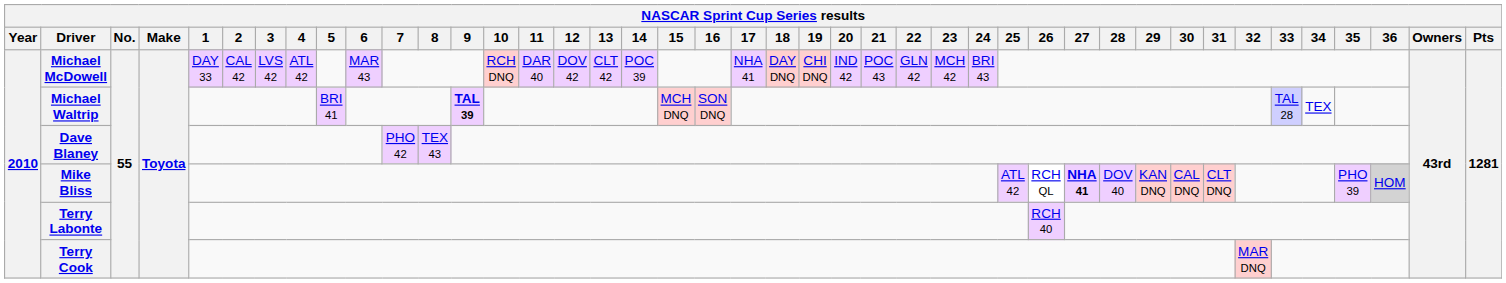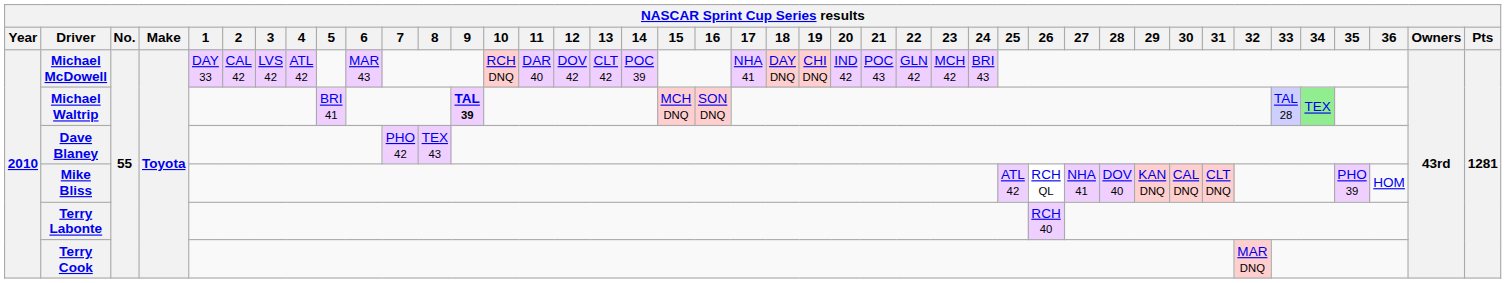(1318, 107) no background -> (1318, 107) lightgreen background
(1082, 183) bold -> (1082, 182) normal
(1390, 183) lightgrey background -> (1389, 183) no background
